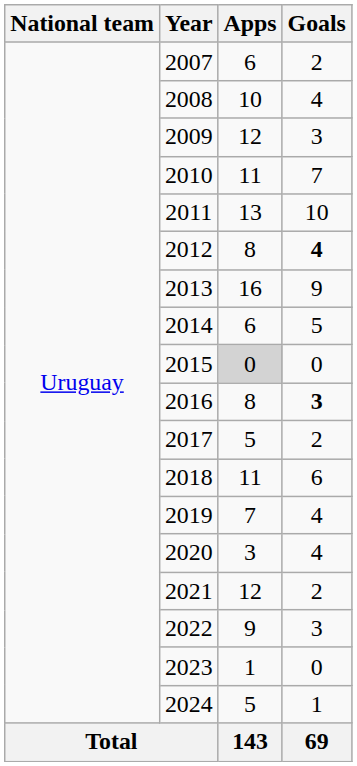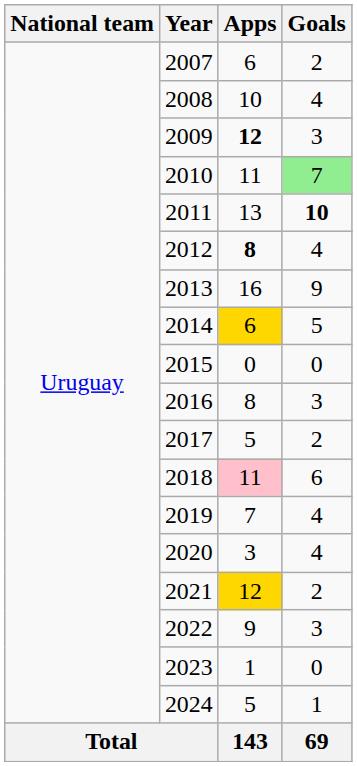(250, 136) normal -> (250, 136) bold
(317, 174) no background -> (317, 174) lightgreen background
(317, 212) normal -> (317, 212) bold
(250, 250) normal -> (250, 250) bold
(317, 250) bold -> (317, 250) normal
(250, 325) no background -> (250, 325) gold background
(250, 363) lightgrey background -> (250, 363) no background
(317, 401) bold -> (317, 401) normal
(250, 477) no background -> (250, 477) pink background
(250, 590) no background -> (250, 590) gold background
